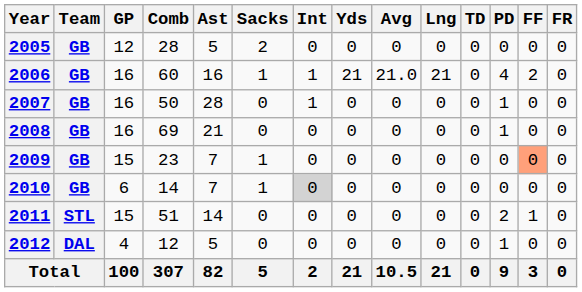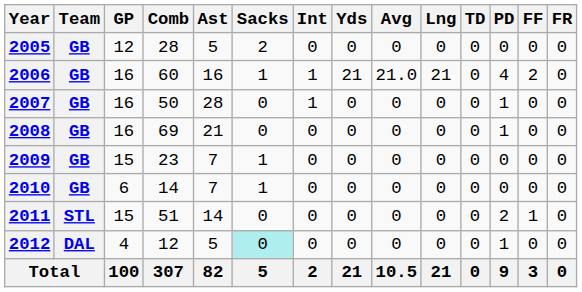(533, 160) lightsalmon background -> (533, 160) no background
(312, 188) lightgrey background -> (312, 188) no background
(263, 244) no background -> (263, 244) paleturquoise background
